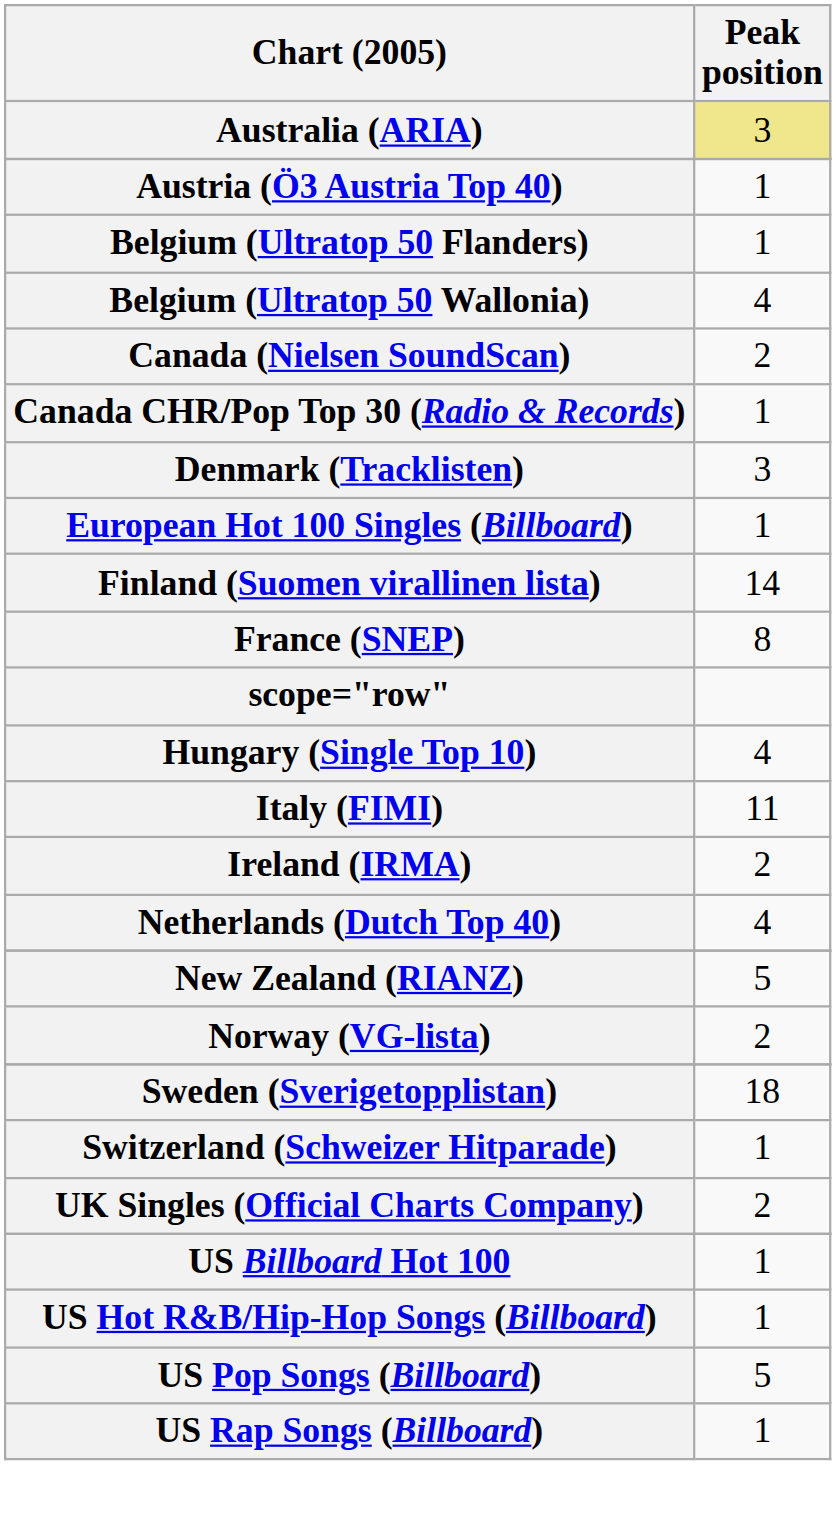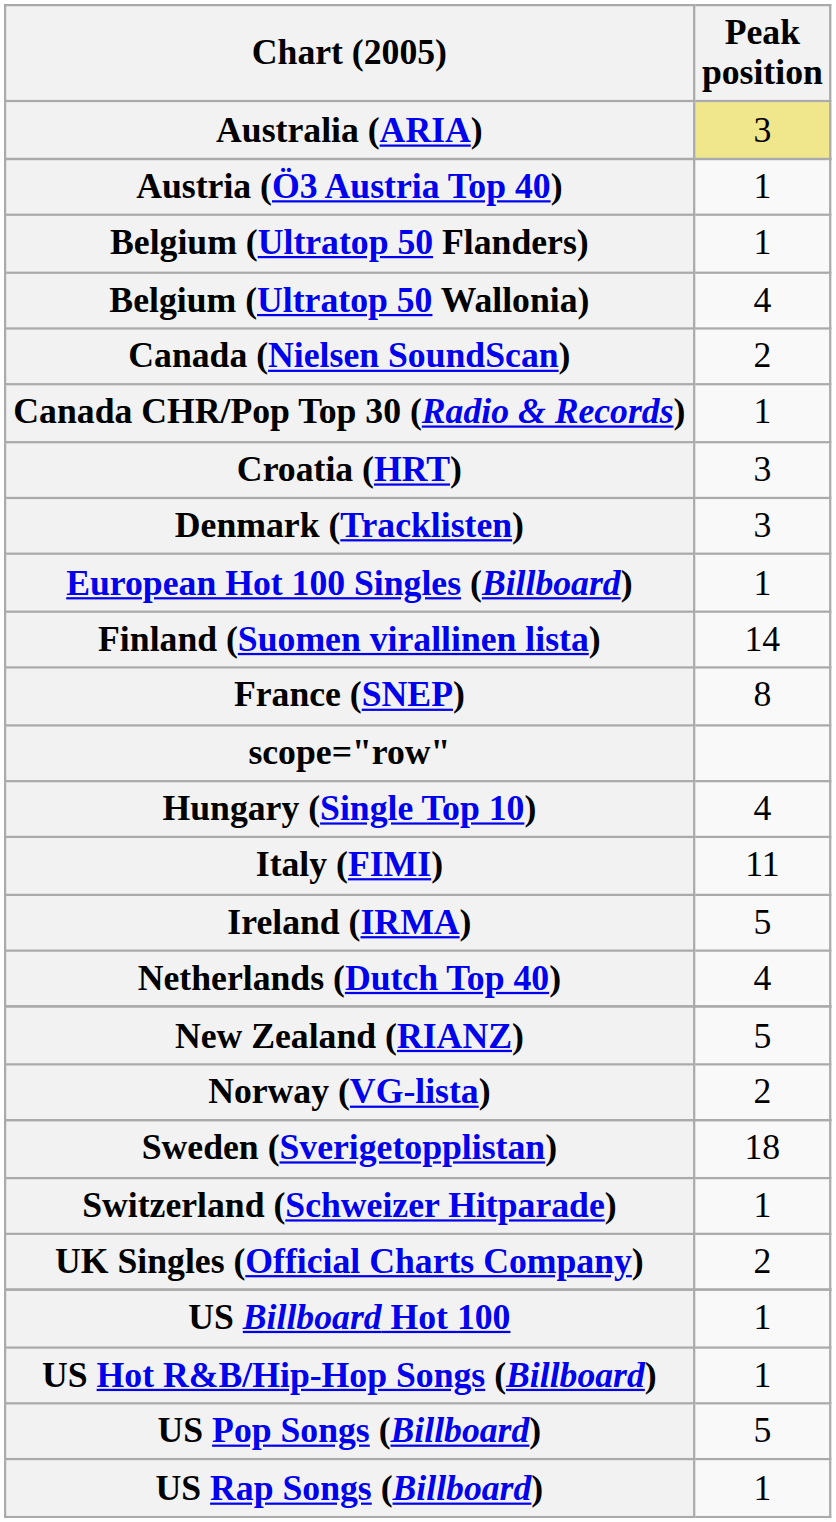+ row: (349, 469)
(762, 865) 2 -> (762, 921) 5
